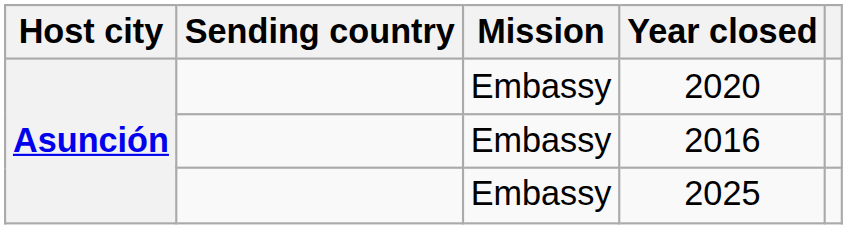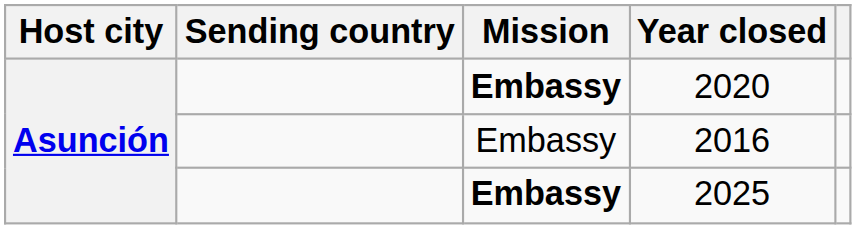(541, 85) normal -> (546, 85) bold
(541, 194) normal -> (546, 194) bold
